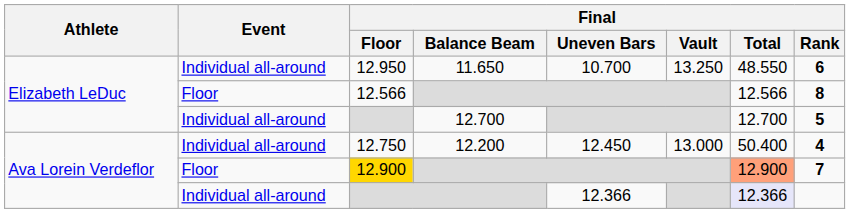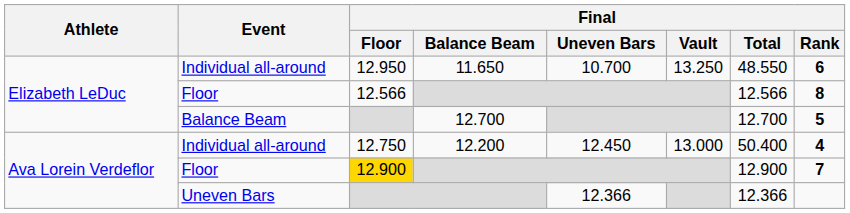(254, 120) Individual all-around -> (234, 120) Balance Beam
(762, 171) lightsalmon background -> (762, 171) no background
(254, 196) Individual all-around -> (228, 196) Uneven Bars
(762, 196) lavender background -> (762, 196) no background
